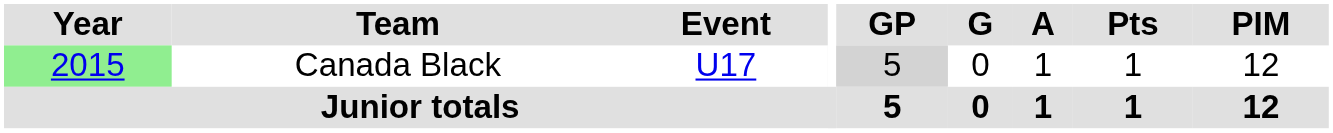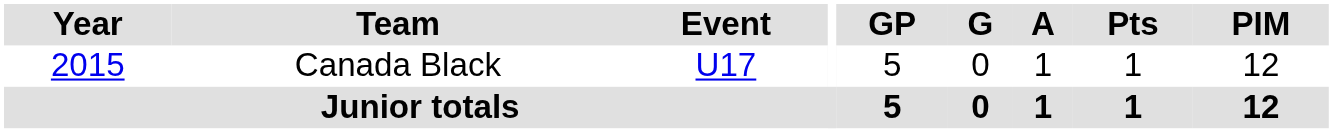(88, 65) lightgreen background -> (88, 65) no background
(892, 65) lightgrey background -> (892, 65) no background
